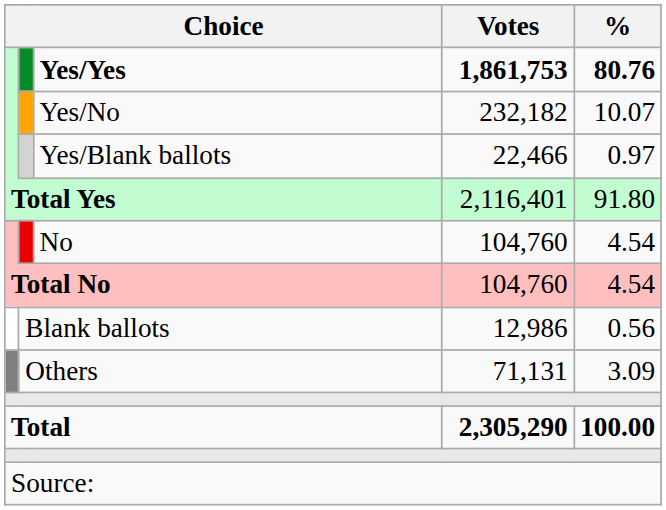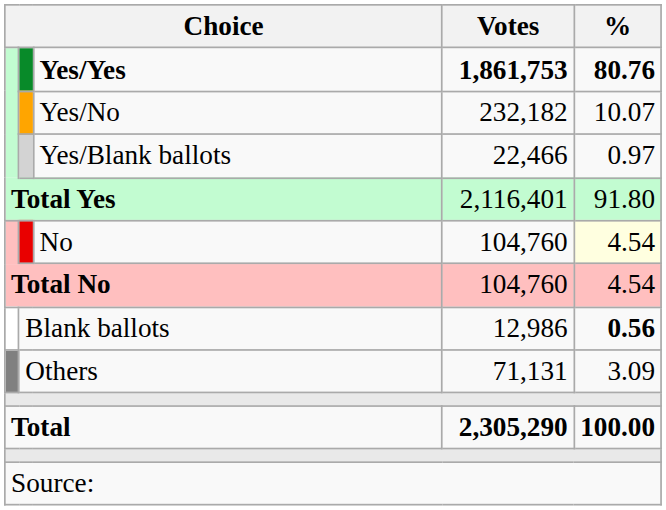(631, 241) no background -> (631, 241) lightyellow background
(631, 328) normal -> (631, 328) bold
